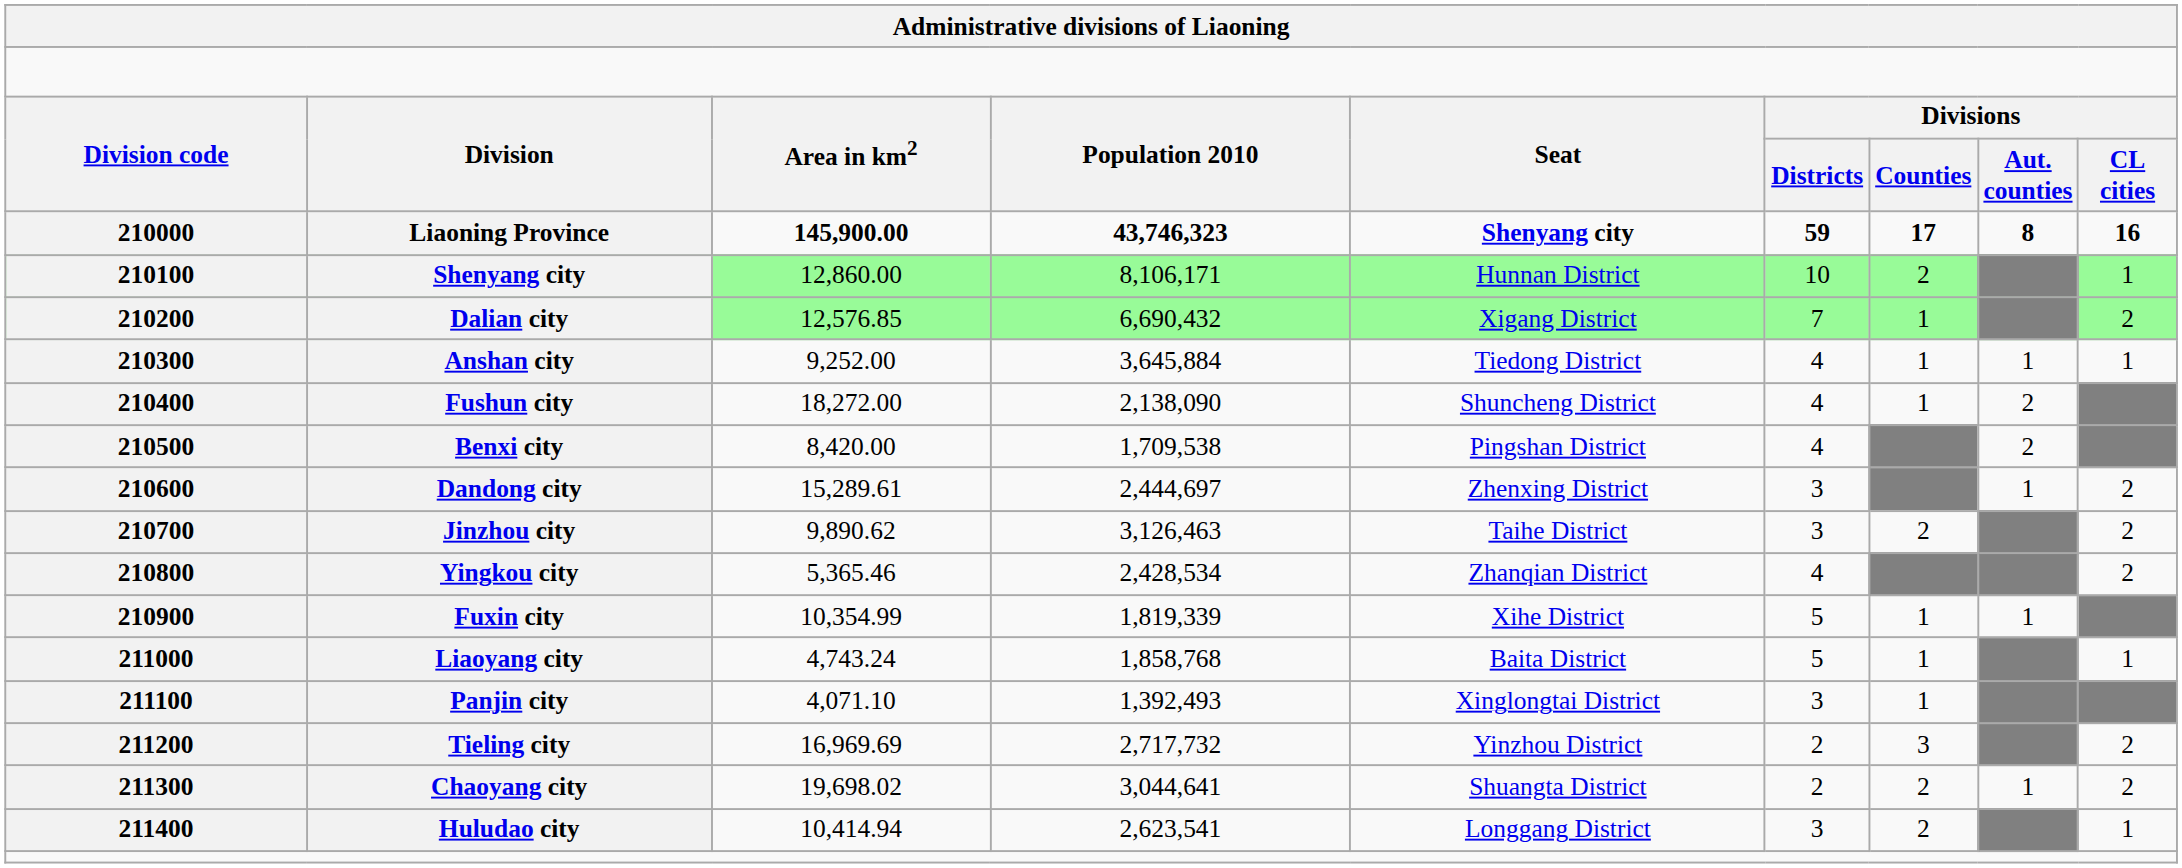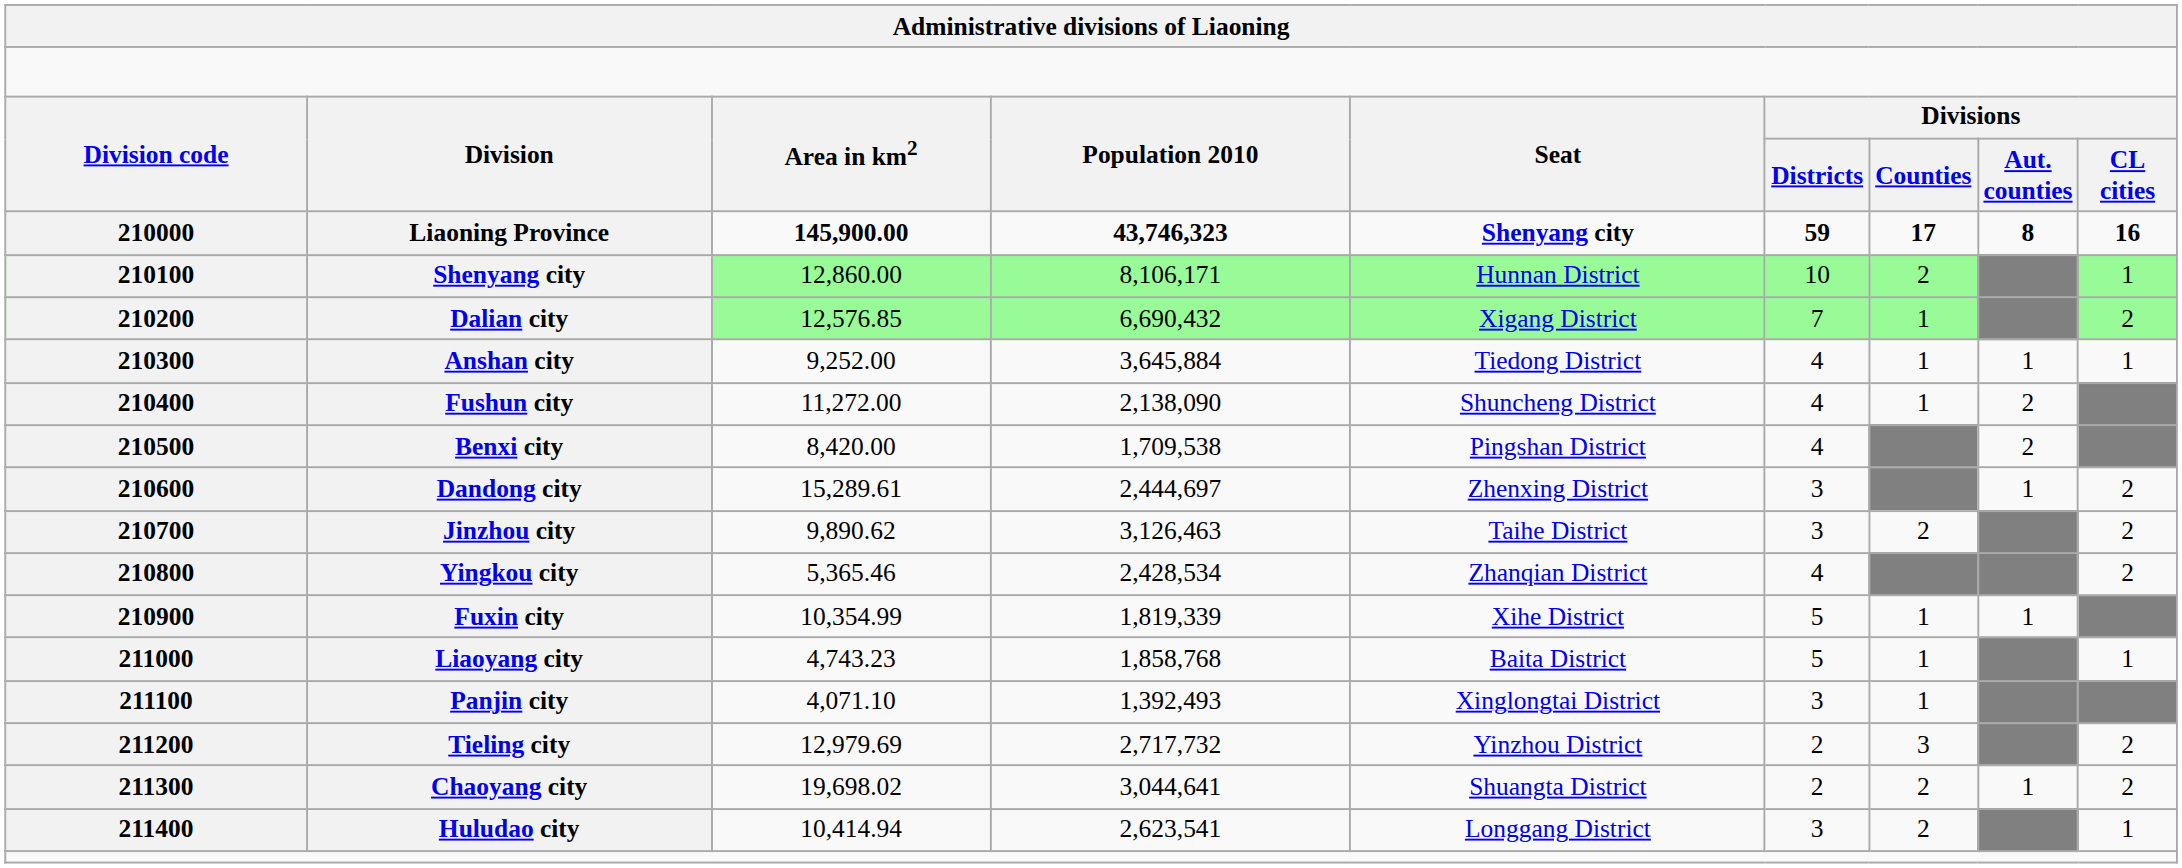(851, 403) 18,272.00 -> (851, 403) 11,272.00
(851, 659) 4,743.24 -> (851, 659) 4,743.23
(851, 744) 16,969.69 -> (851, 744) 12,979.69
